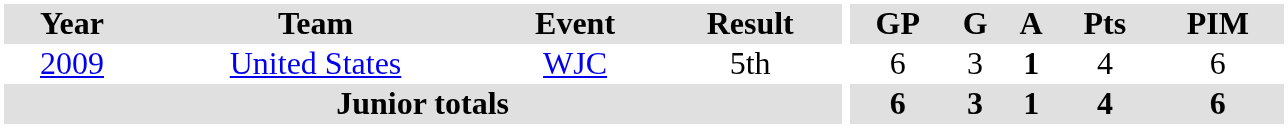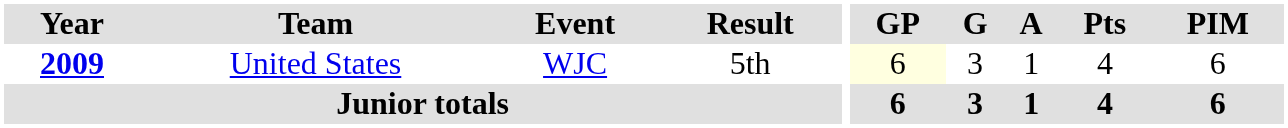(72, 63) normal -> (72, 63) bold
(898, 63) no background -> (898, 63) lightyellow background
(1031, 63) bold -> (1031, 63) normal
